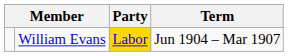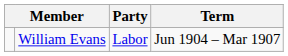(130, 39) gold background -> (130, 39) no background
